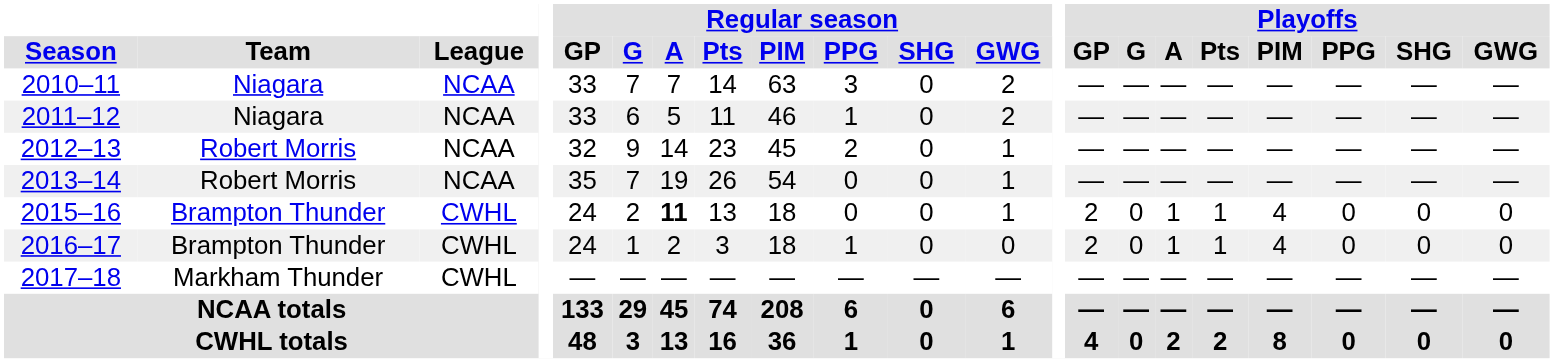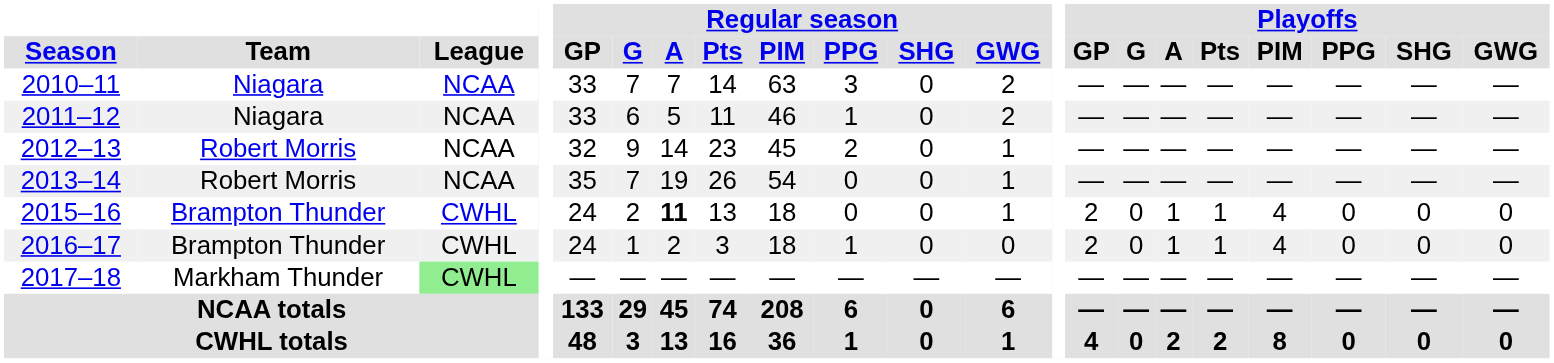(479, 277) no background -> (479, 277) lightgreen background
